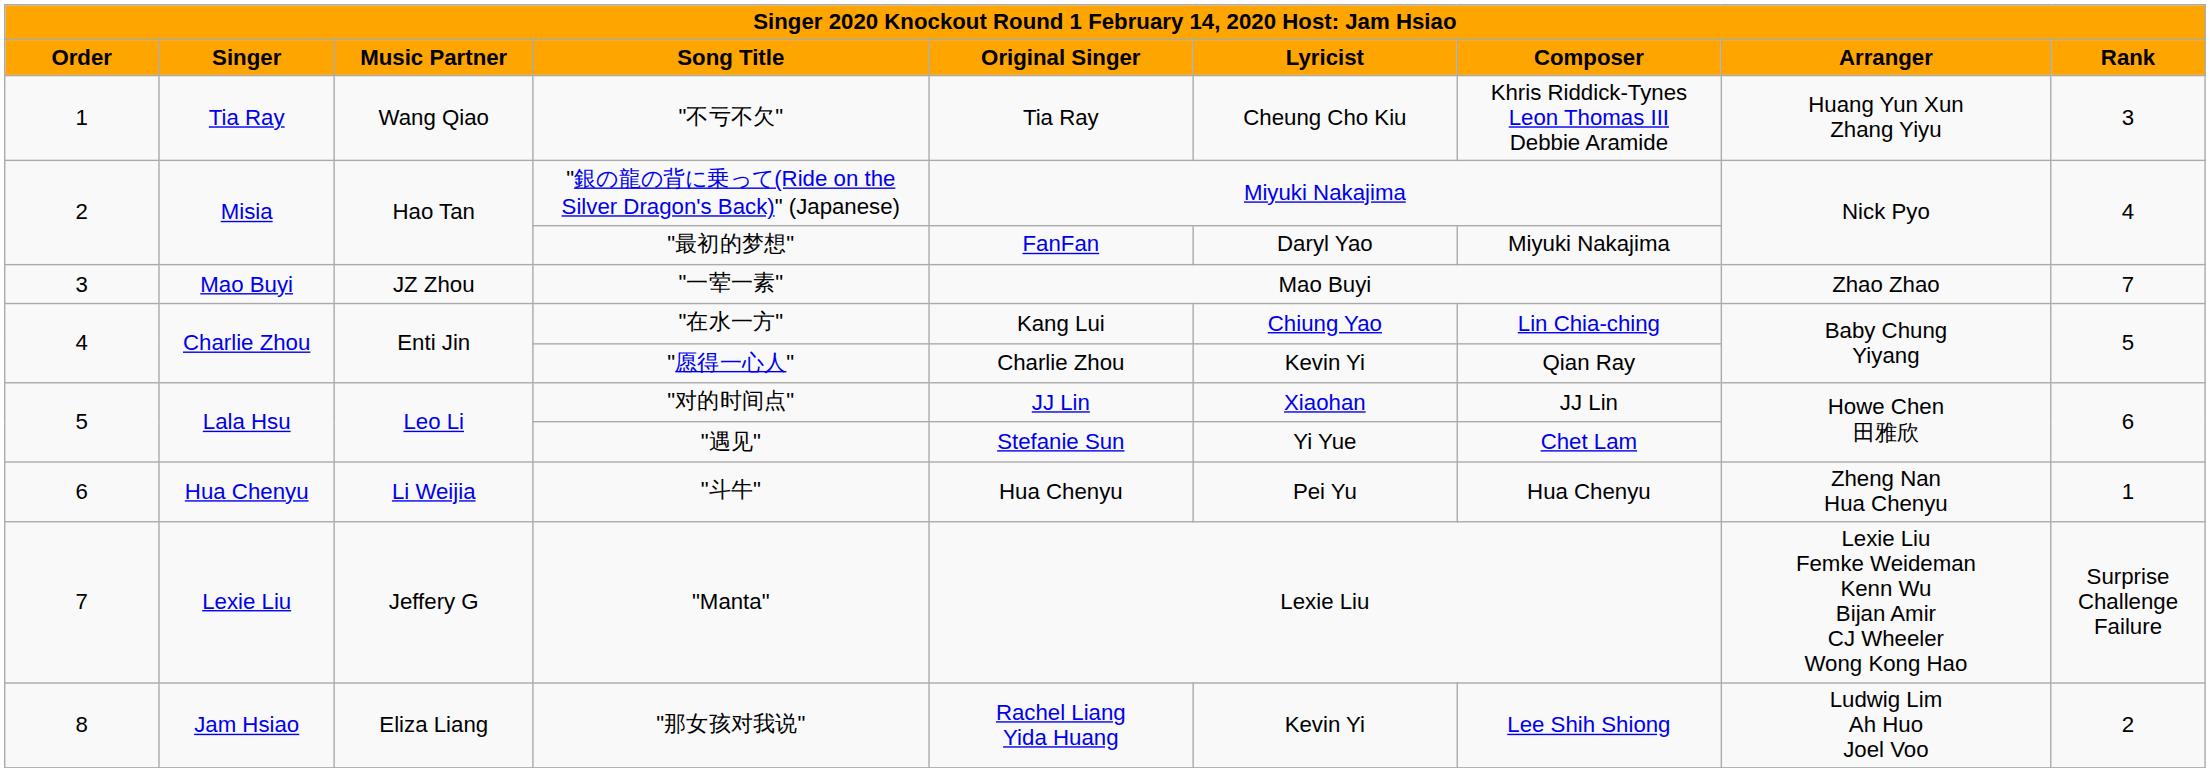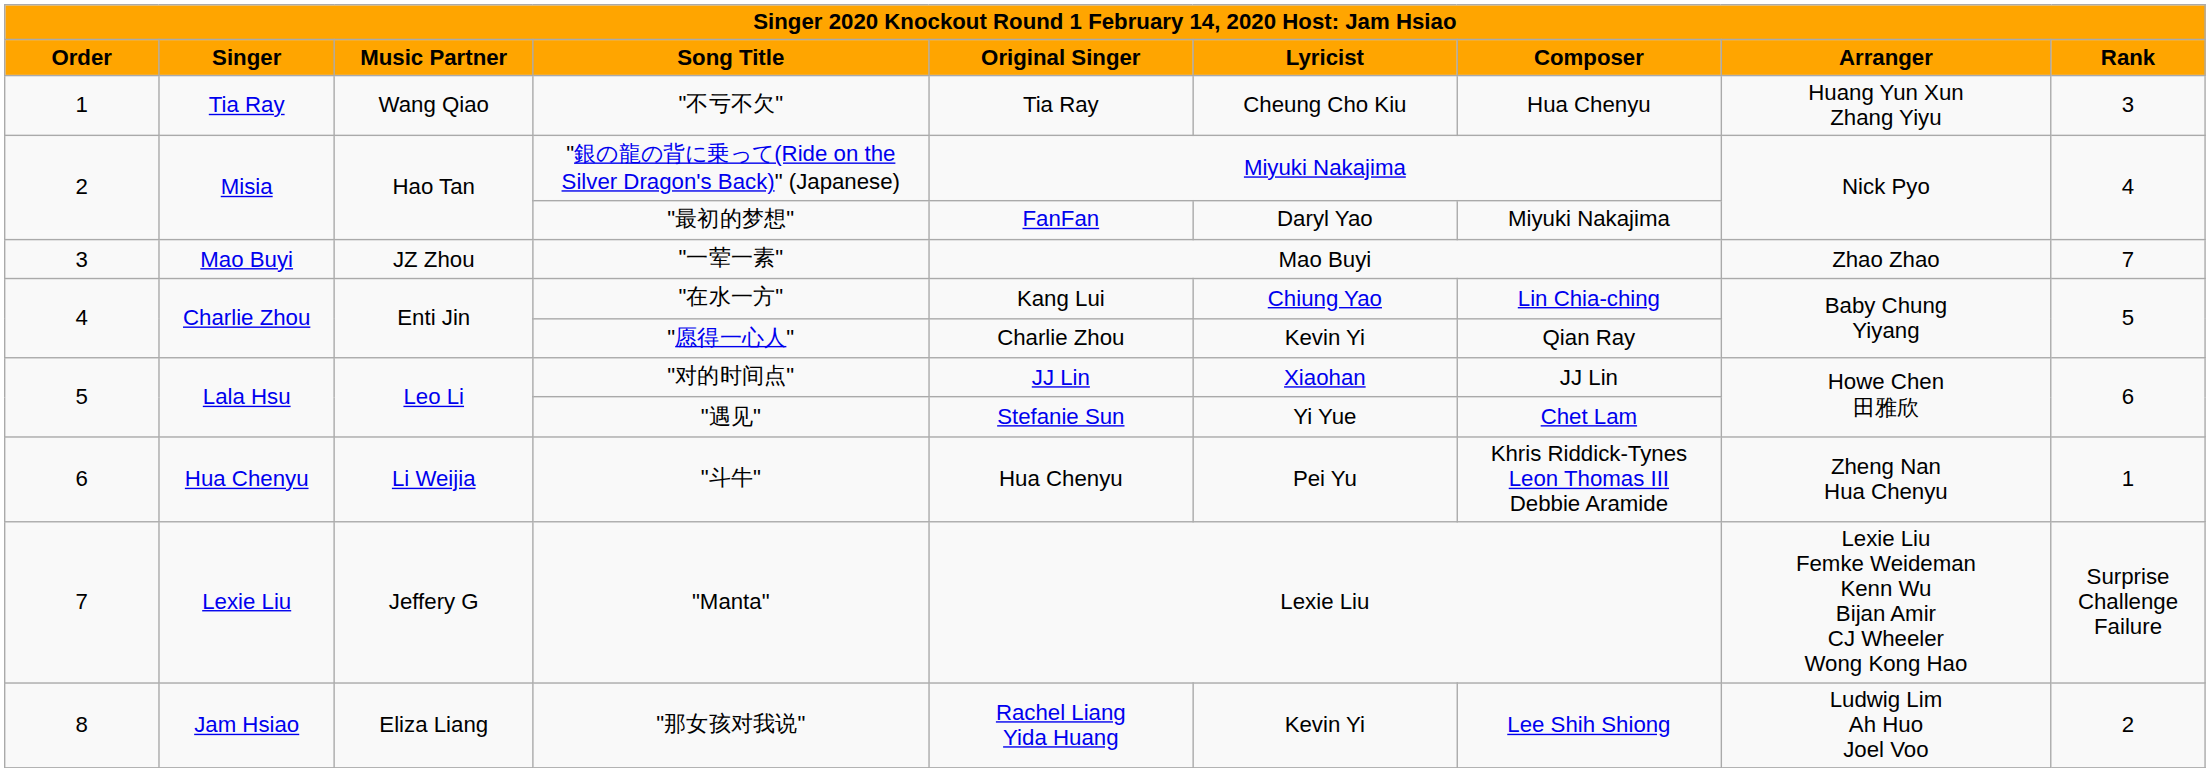(1589, 117) Khris Riddick-Tynes Leon Thomas III Debbie Aramide -> (1589, 105) Hua Chenyu
(1589, 491) Hua Chenyu -> (1589, 479) Khris Riddick-Tynes Leon Thomas III Debbie Aramide
